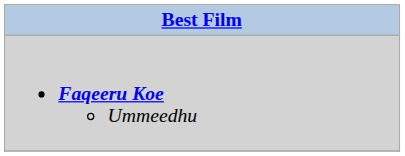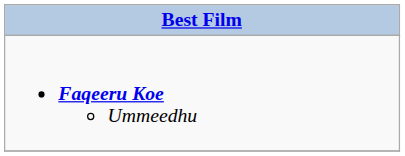(202, 104) lightgrey background -> (202, 104) no background
